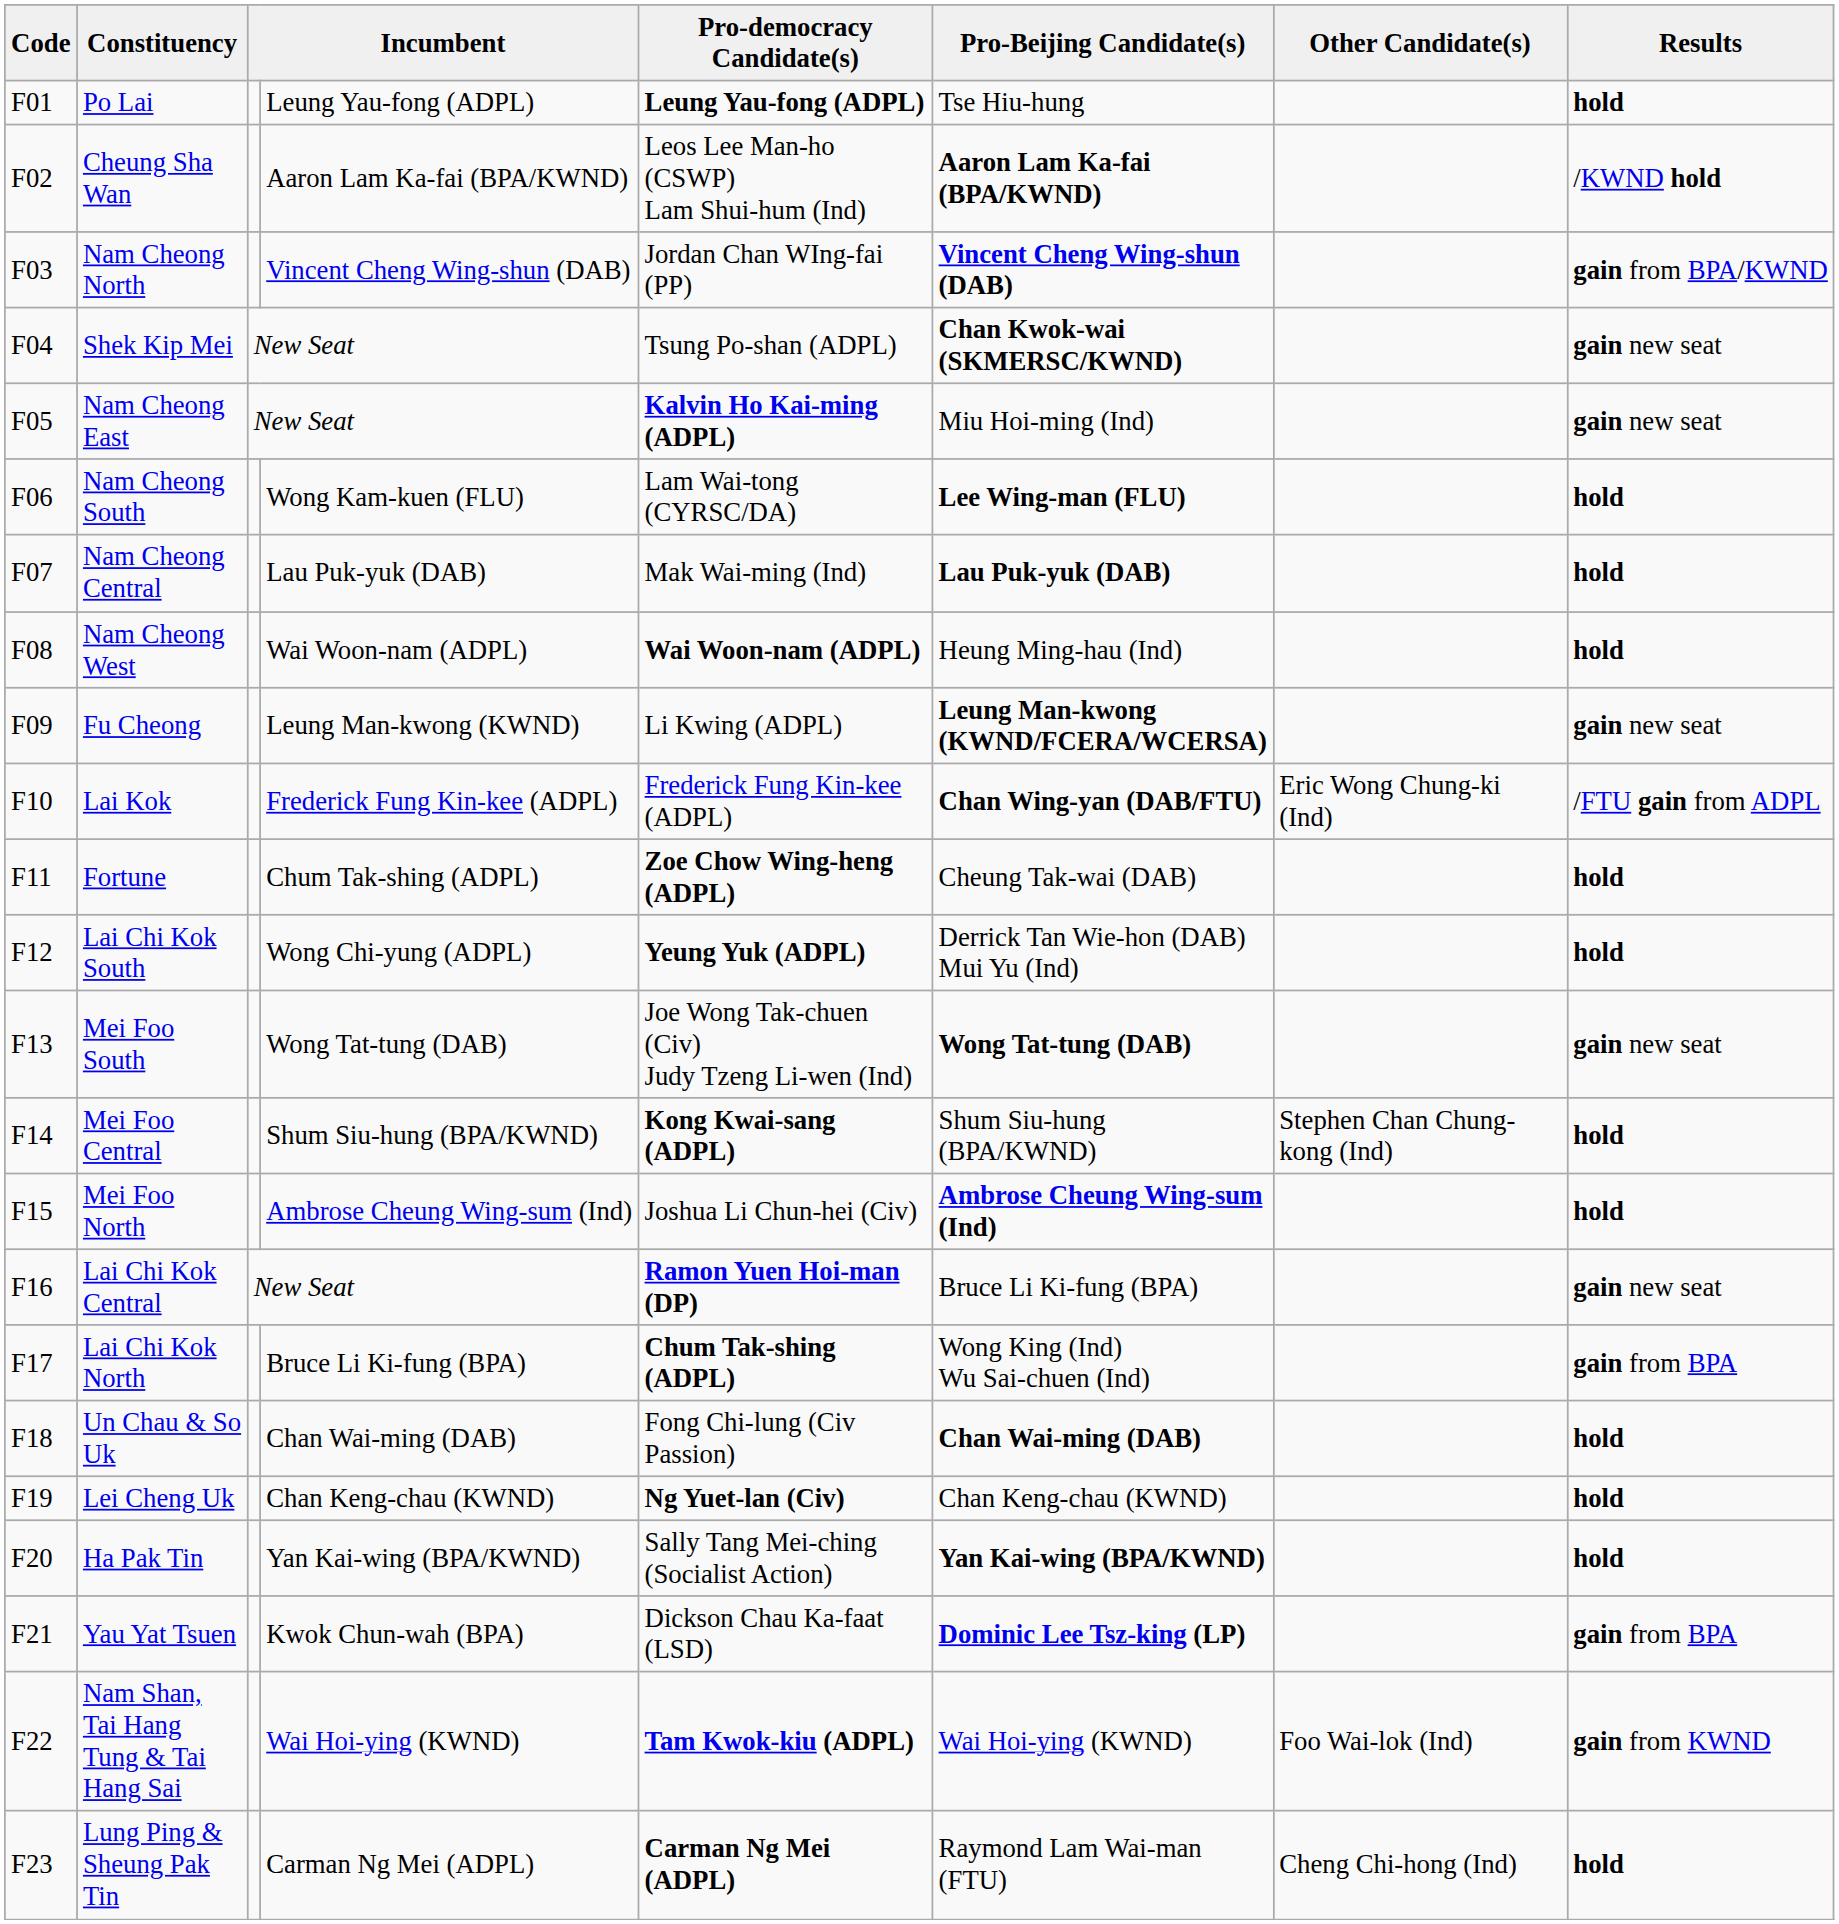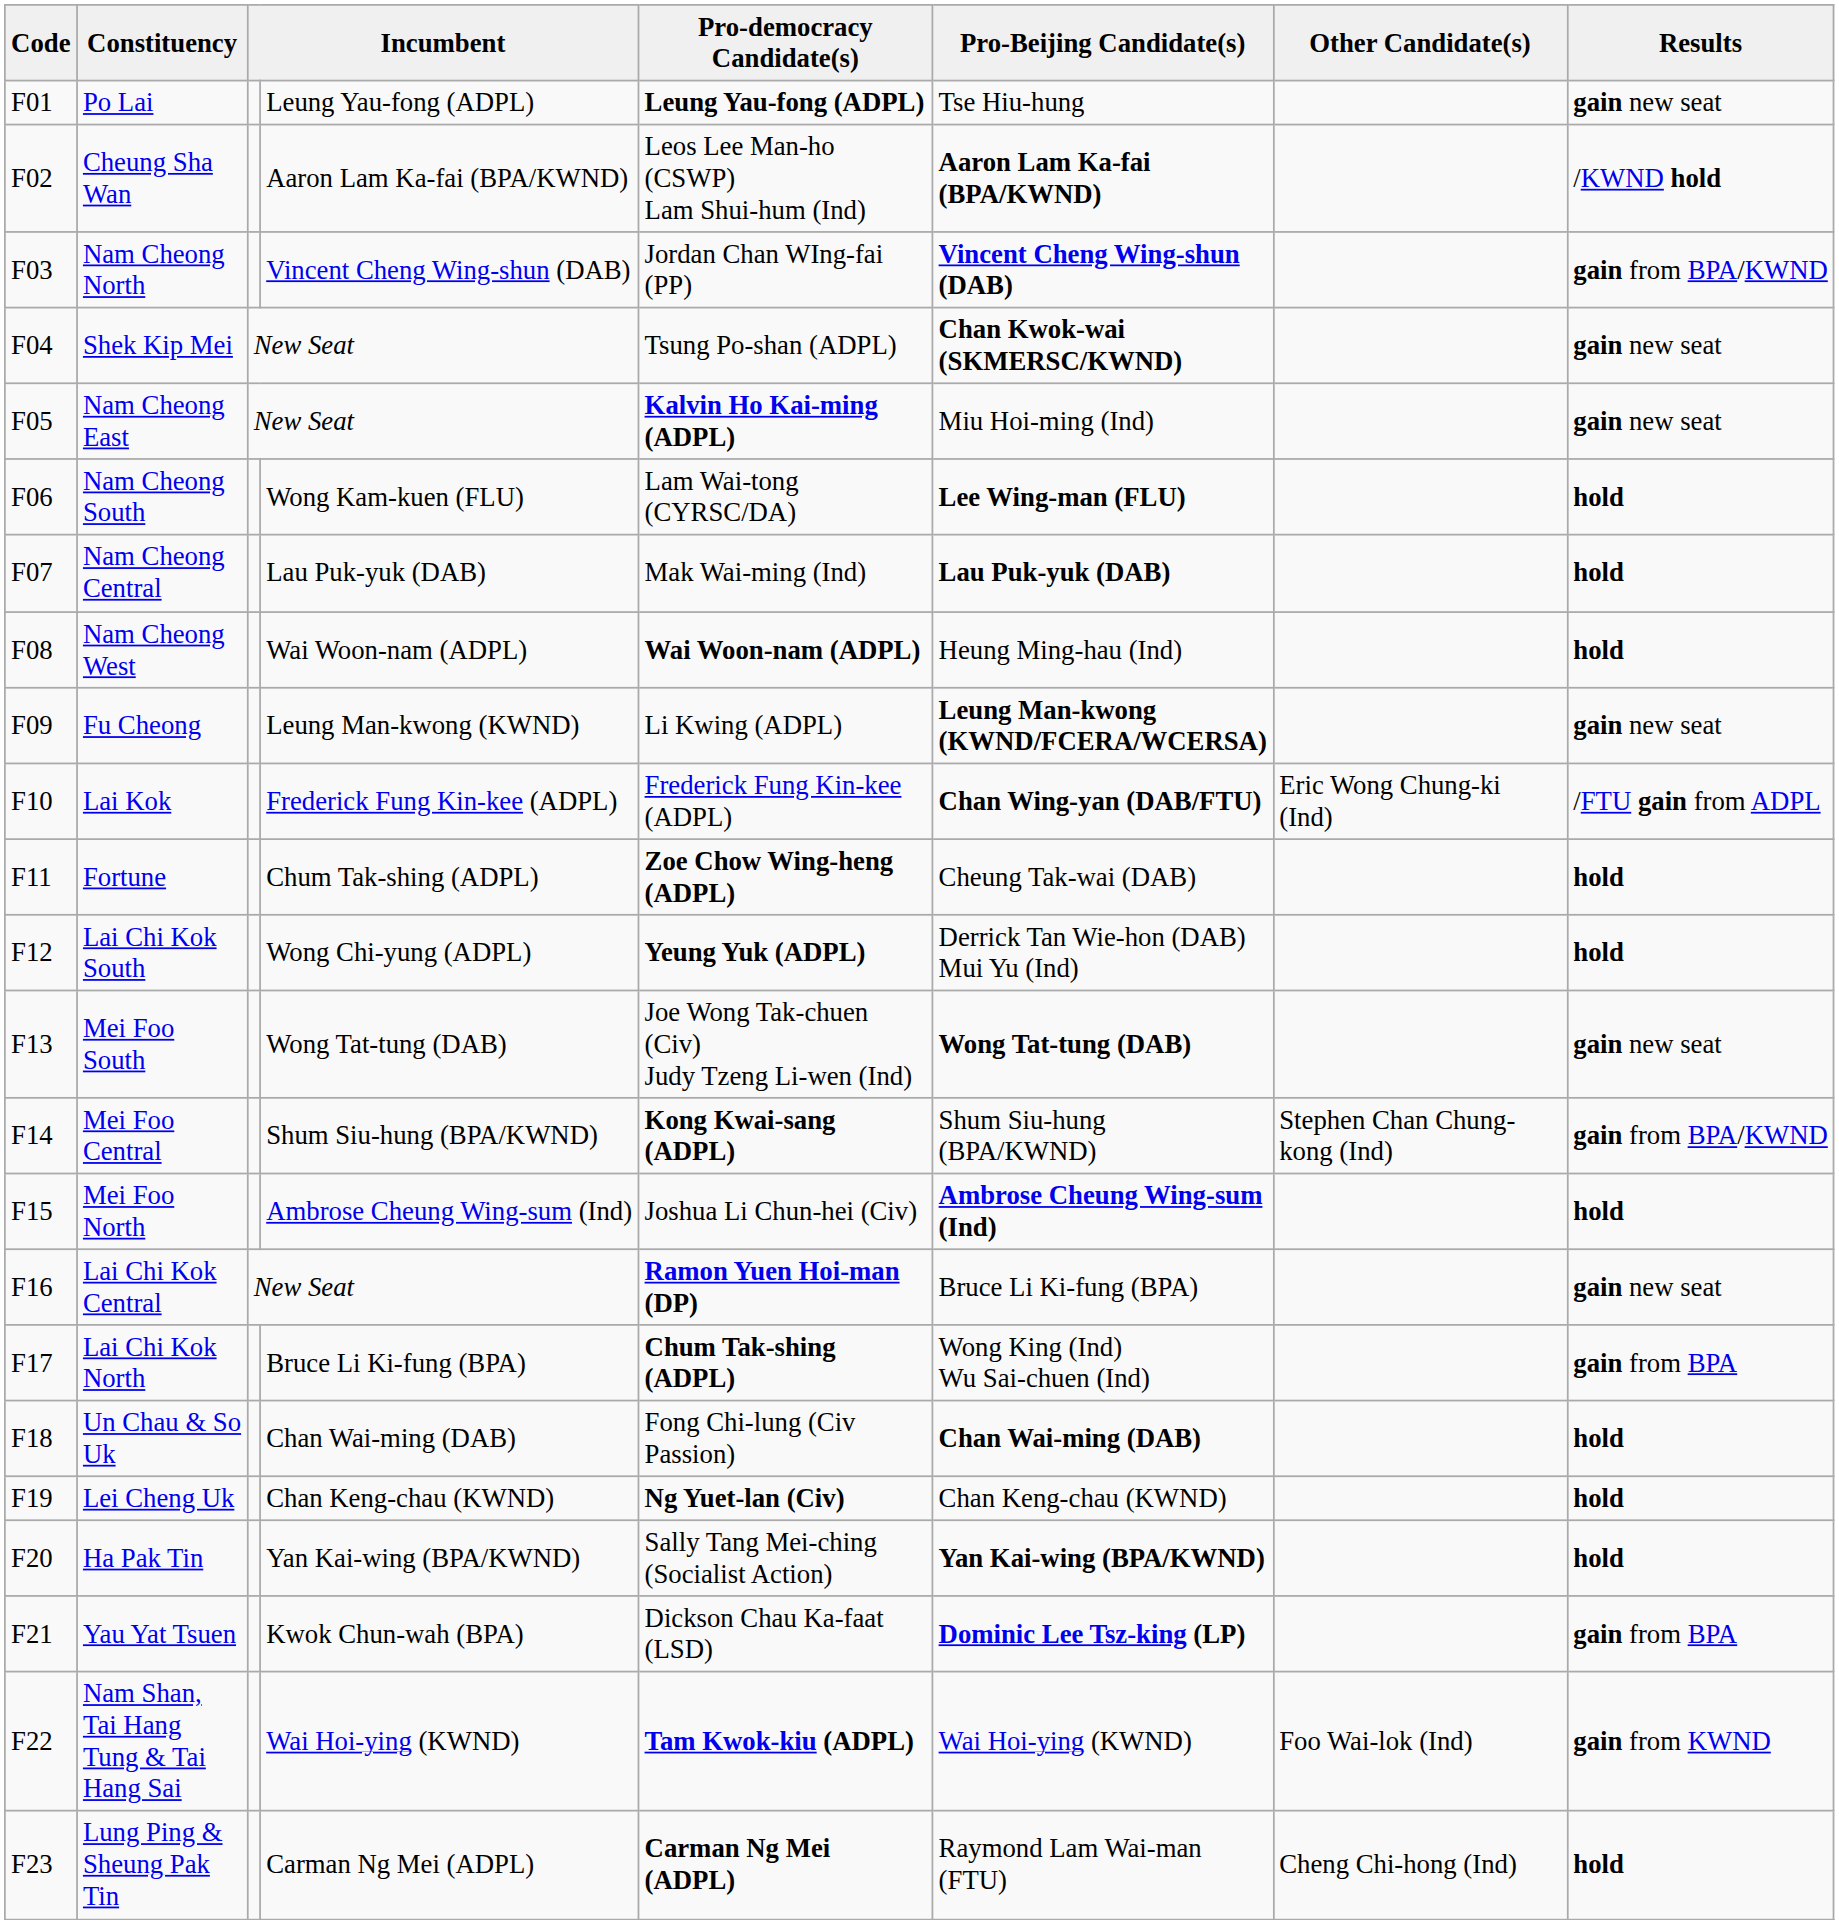(1599, 102) hold -> (1648, 102) gain new seat
(1599, 1135) hold -> (1701, 1135) gain from BPA/KWND
